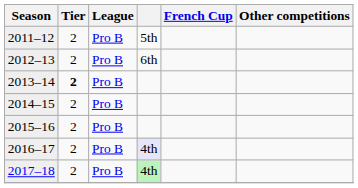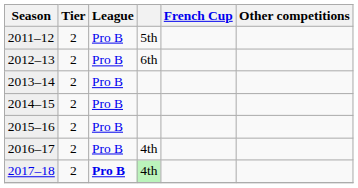(73, 81) bold -> (73, 81) normal
(149, 148) lavender background -> (149, 148) no background
(107, 170) normal -> (108, 170) bold
